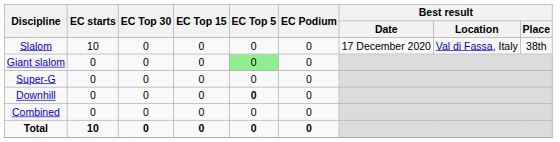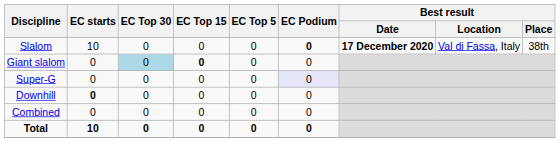(309, 46) normal -> (309, 46) bold
(386, 46) normal -> (387, 46) bold
(146, 63) no background -> (146, 63) lightblue background
(201, 63) normal -> (201, 63) bold
(254, 63) lightgreen background -> (254, 63) no background
(309, 79) no background -> (309, 79) lavender background
(93, 96) normal -> (93, 96) bold
(254, 96) bold -> (254, 96) normal
